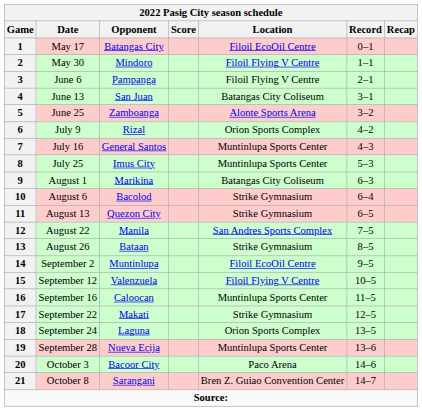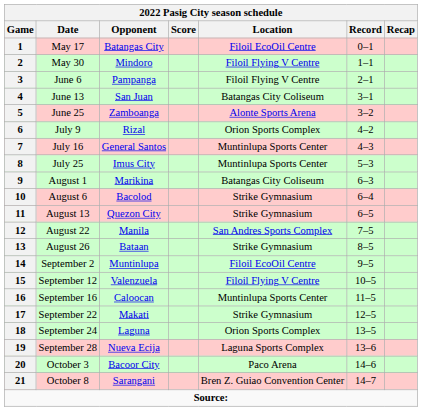(273, 347) Muntinlupa Sports Center -> (273, 347) Laguna Sports Complex
